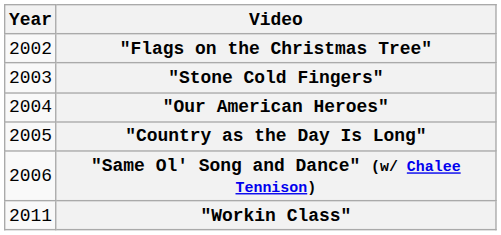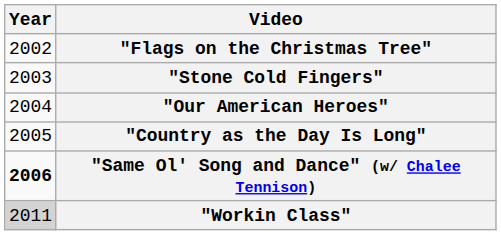(31, 176) normal -> (31, 176) bold
(31, 215) no background -> (31, 215) lightgrey background
